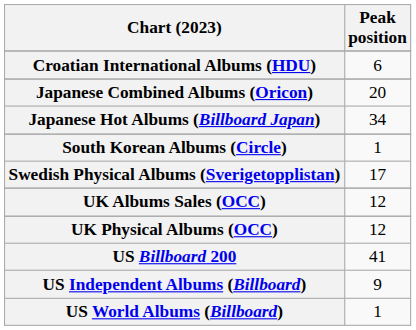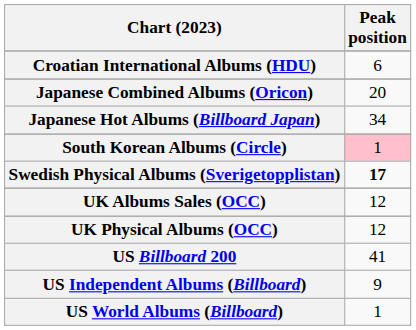(378, 147) no background -> (378, 147) pink background
(378, 174) normal -> (378, 174) bold
